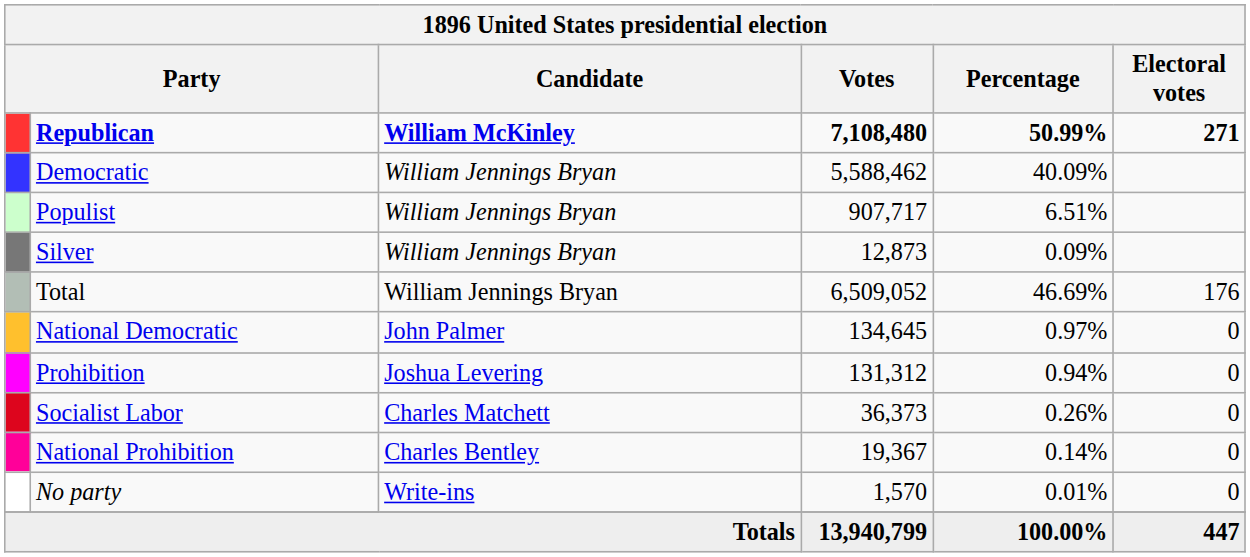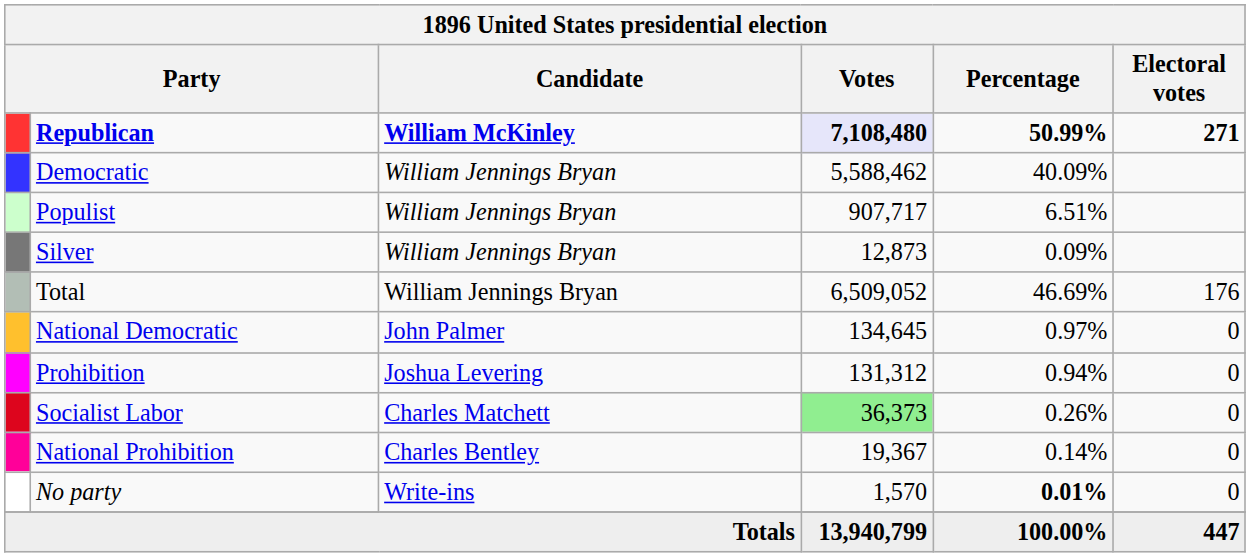(879, 132) no background -> (879, 132) lavender background
(894, 411) no background -> (894, 411) lightgreen background
(1076, 491) normal -> (1074, 491) bold
